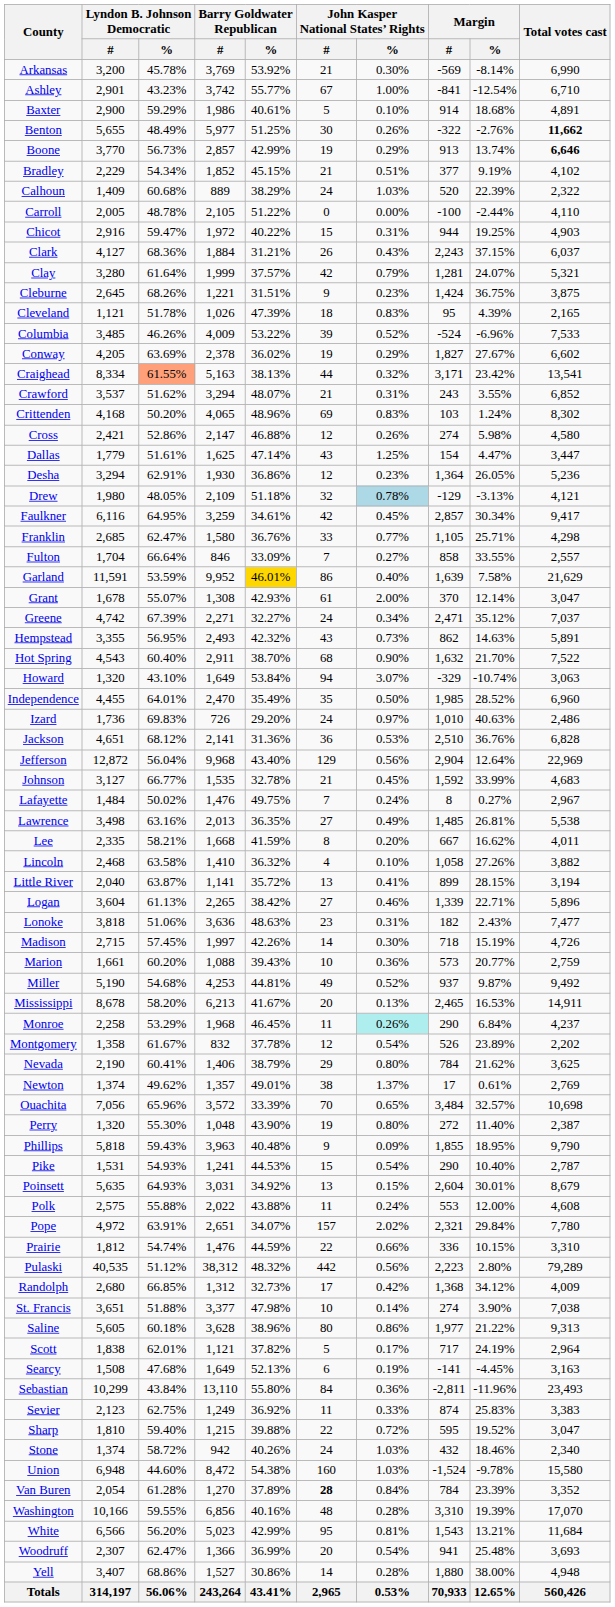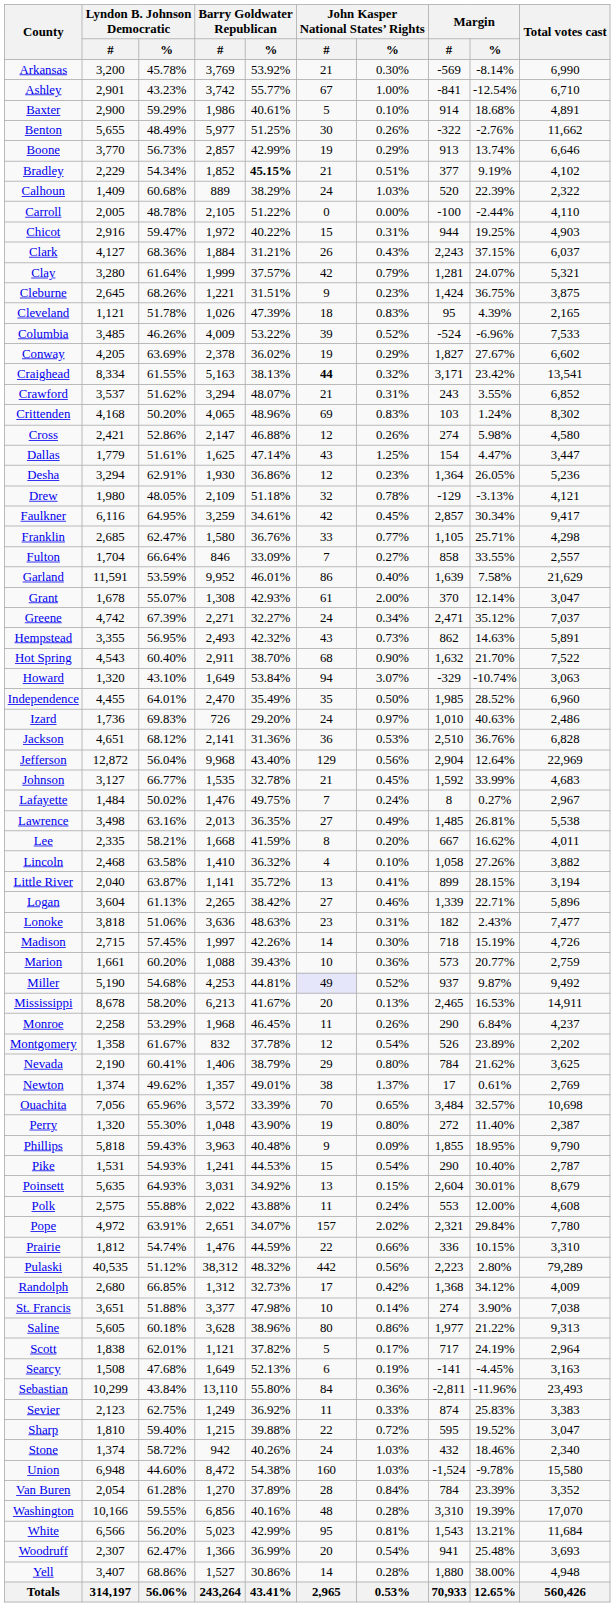(565, 130) bold -> (565, 130) normal
(565, 150) bold -> (565, 150) normal
(271, 171) normal -> (271, 171) bold
(167, 374) lightsalmon background -> (167, 374) no background
(326, 374) normal -> (326, 374) bold
(392, 495) lightblue background -> (392, 495) no background
(271, 577) gold background -> (271, 577) no background
(326, 983) no background -> (326, 983) lavender background
(392, 1023) paleturquoise background -> (392, 1023) no background
(326, 1490) bold -> (326, 1490) normal
